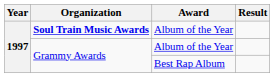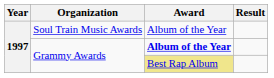(91, 30) bold -> (88, 30) normal
(194, 47) normal -> (189, 47) bold
(189, 64) no background -> (182, 64) khaki background
